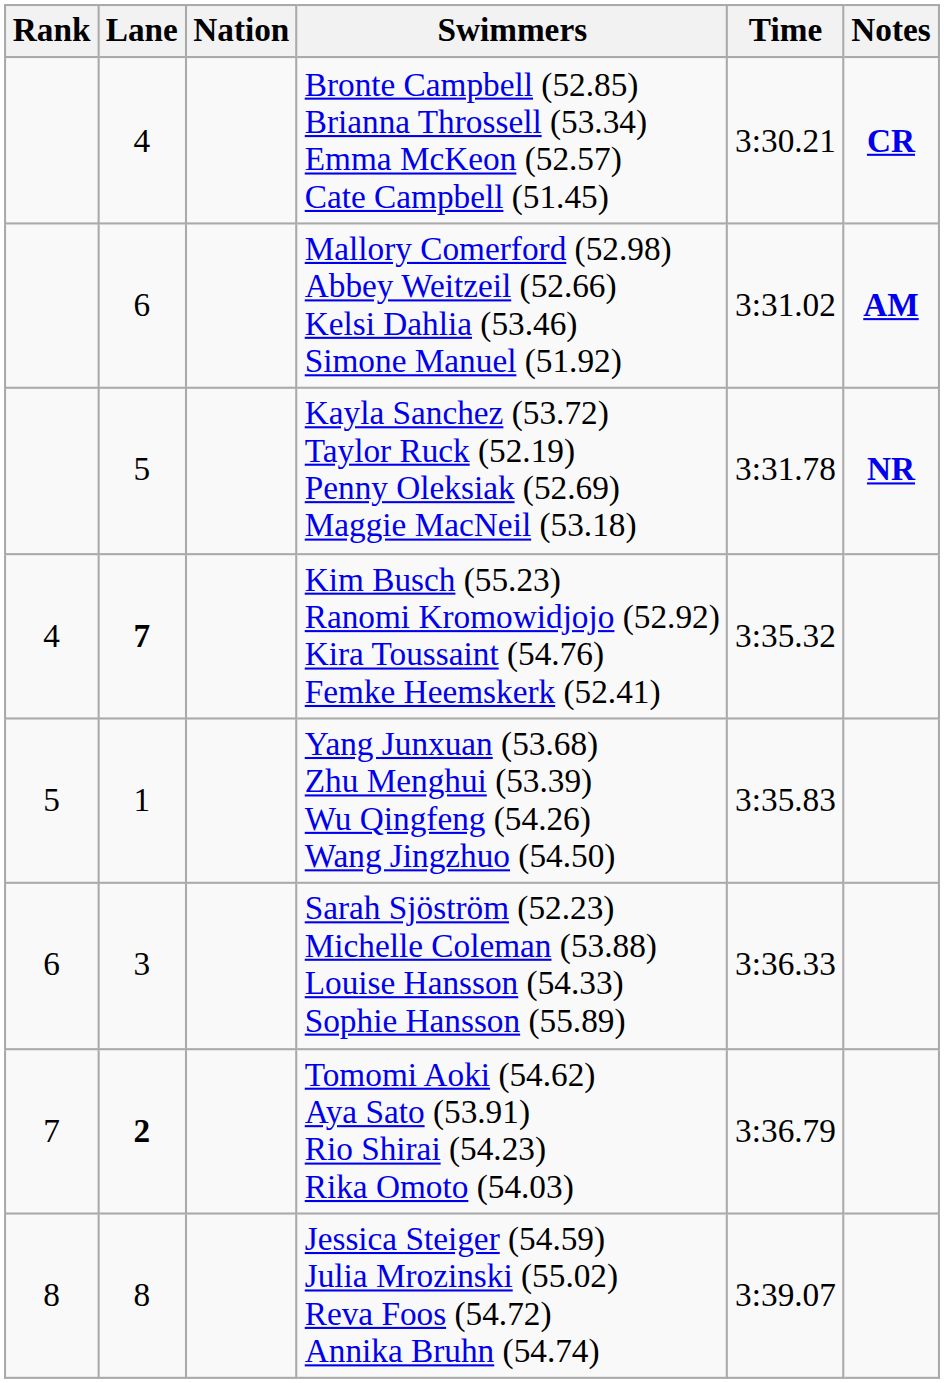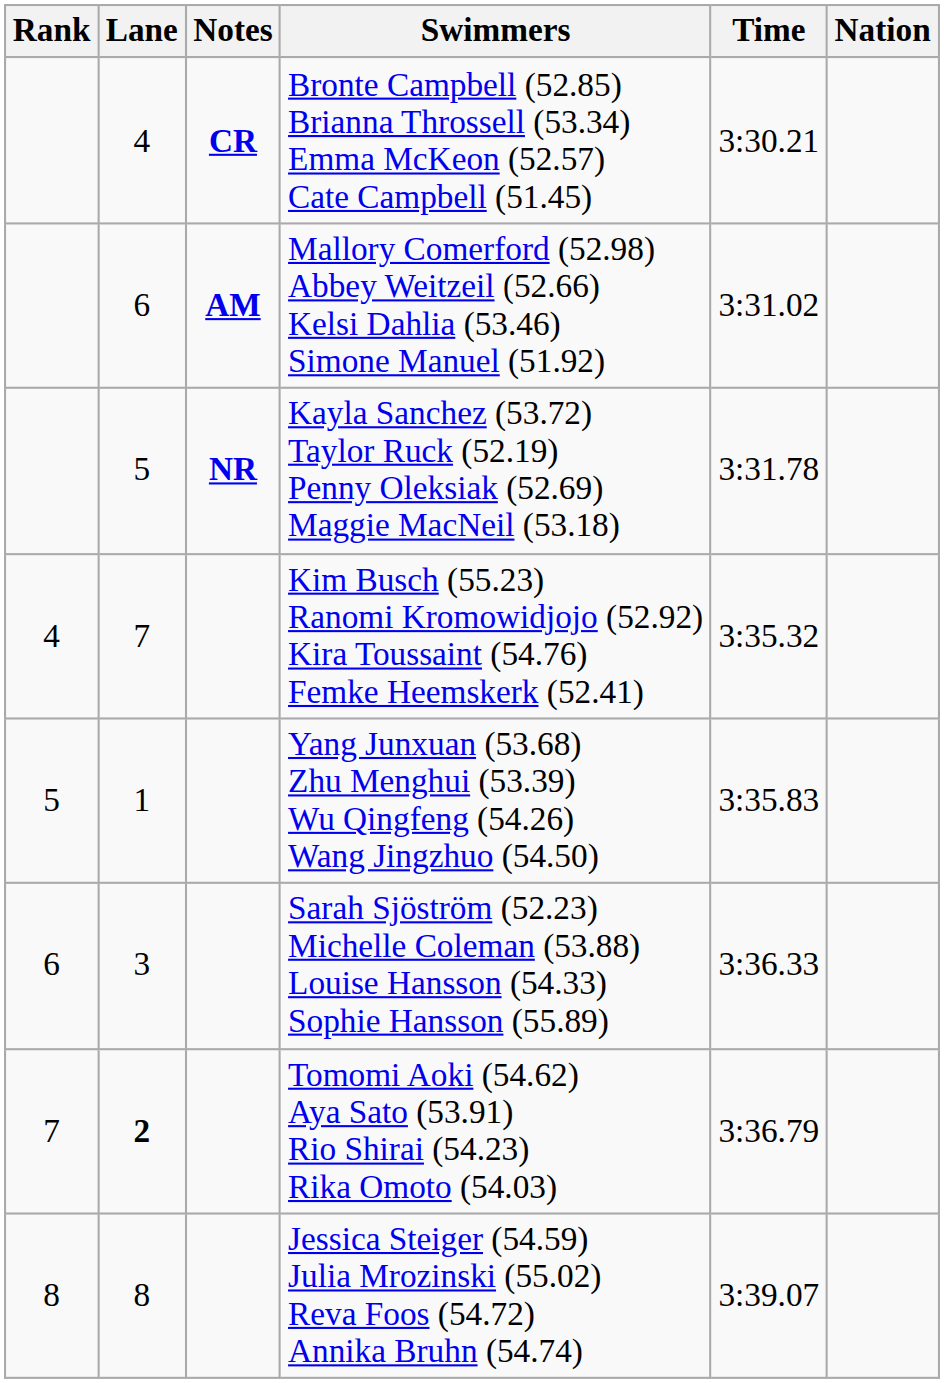columns swapped: (241, 30) <-> (891, 30)
(142, 635) bold -> (142, 635) normal
